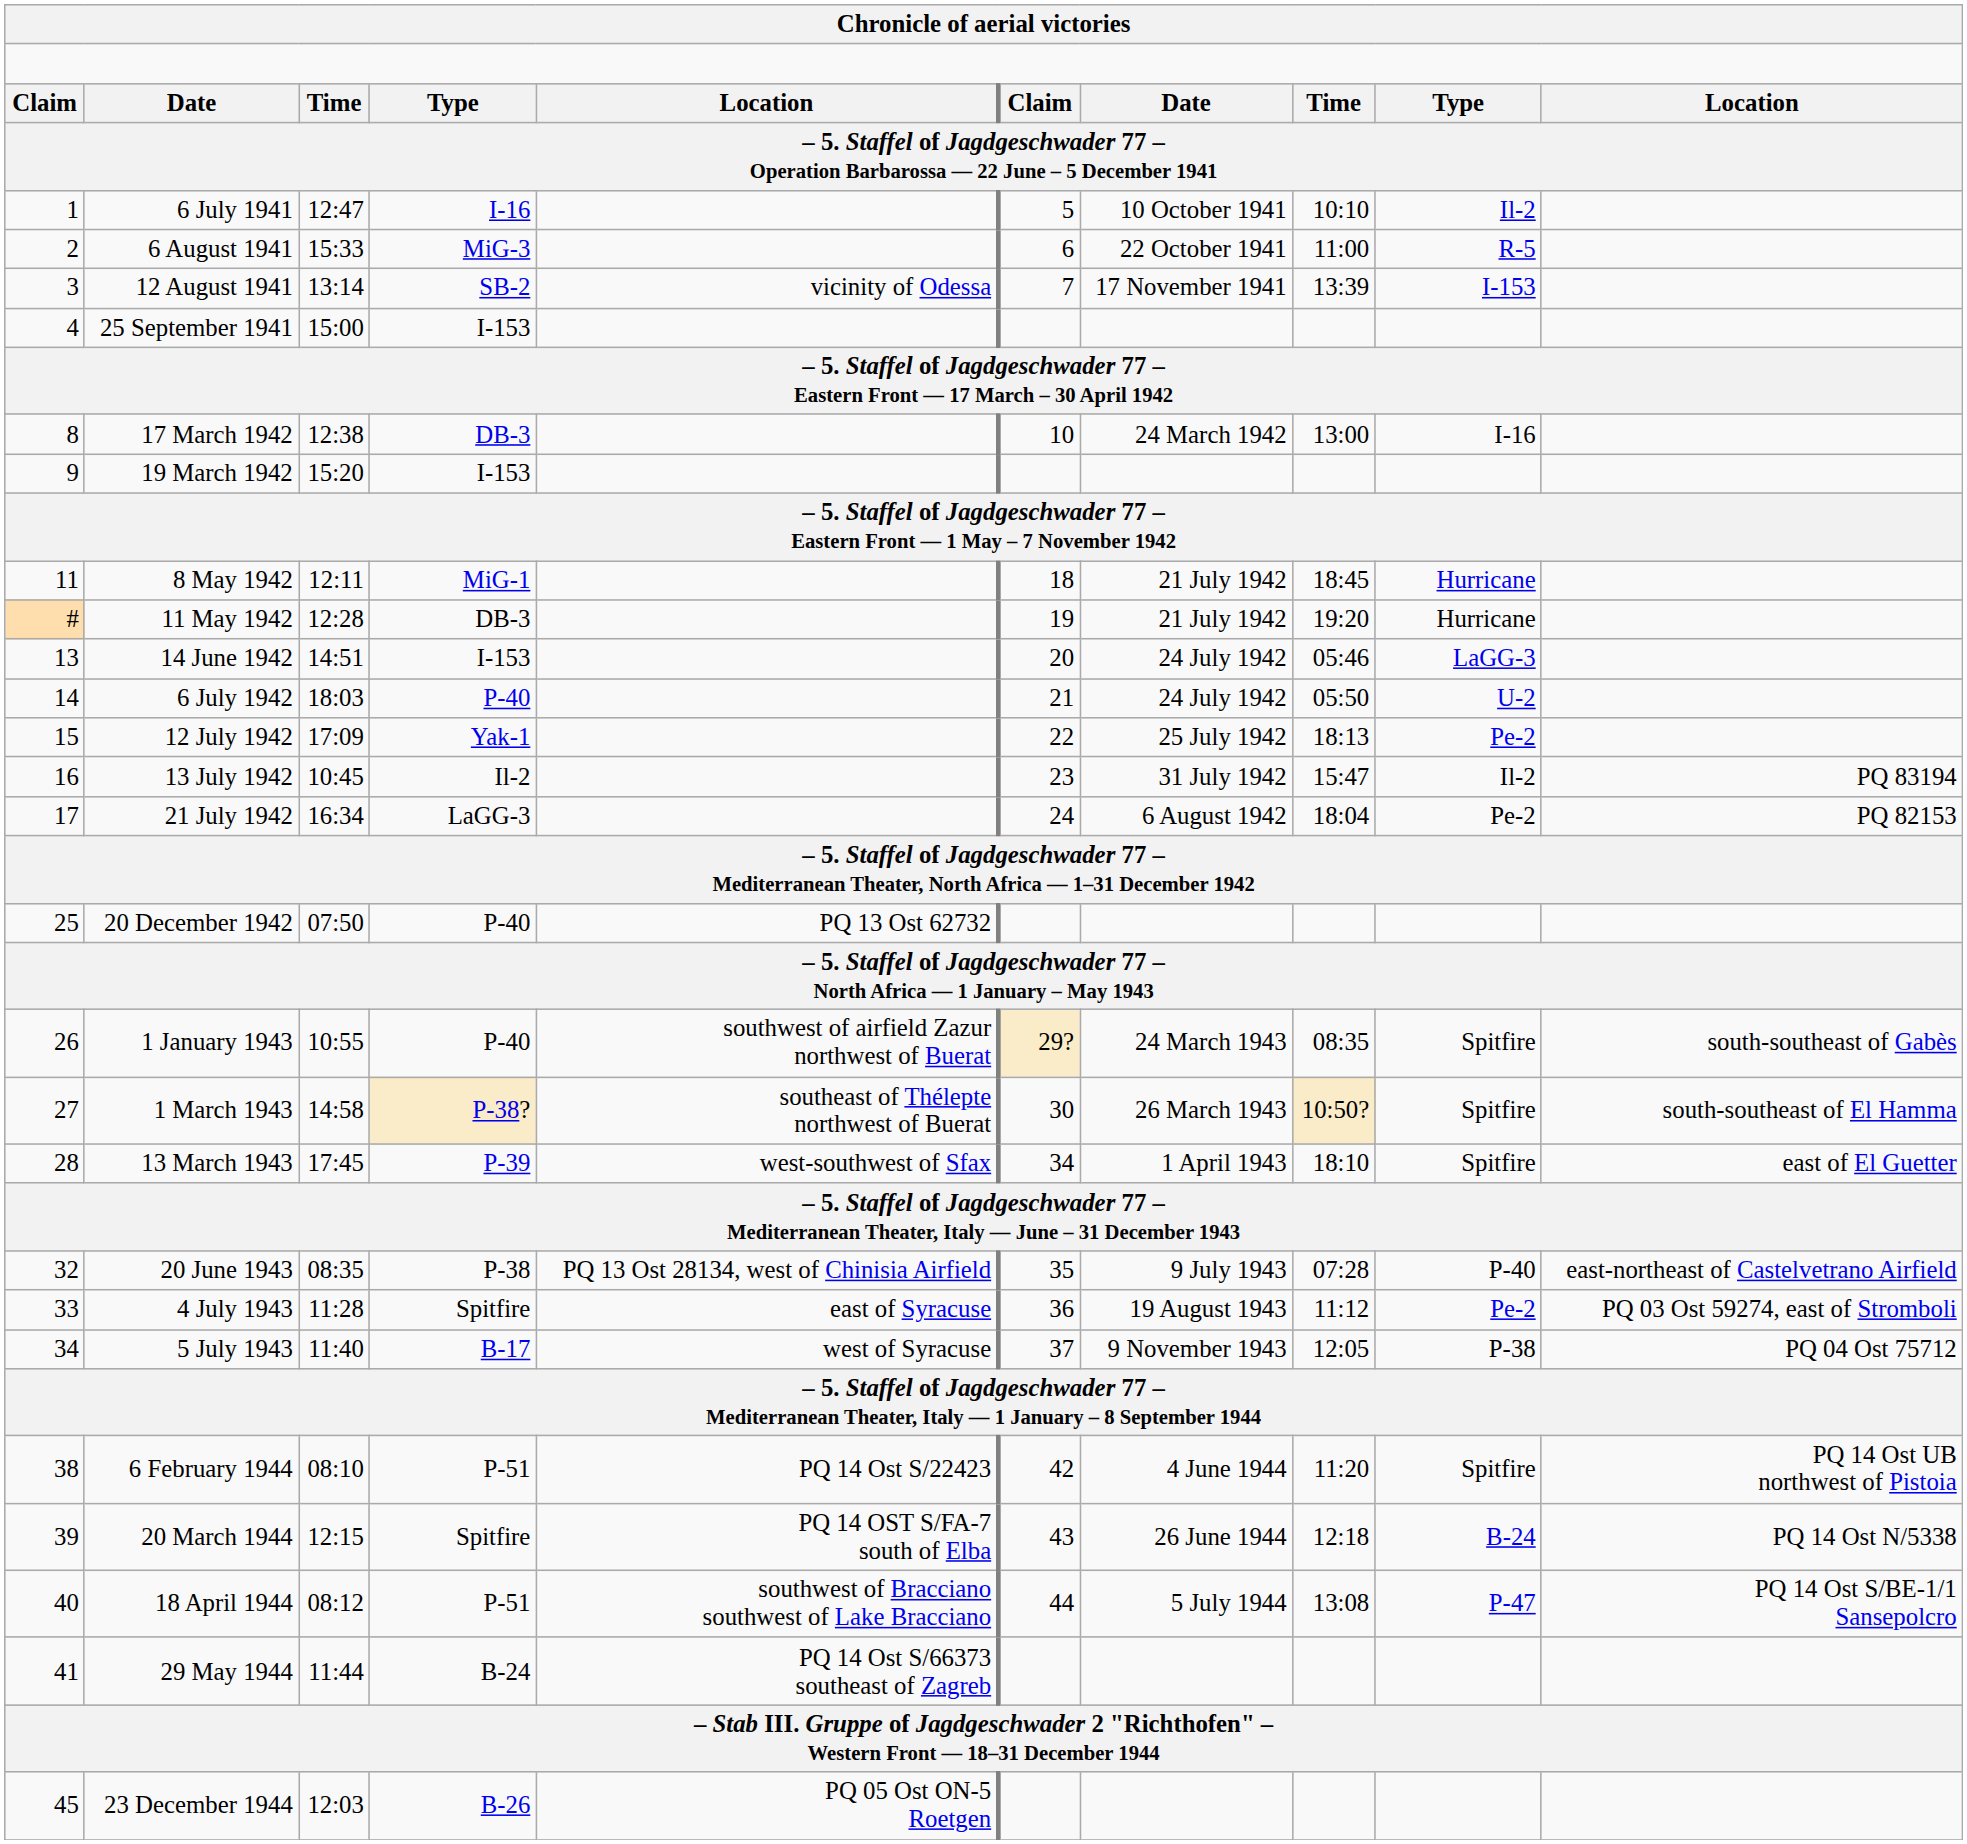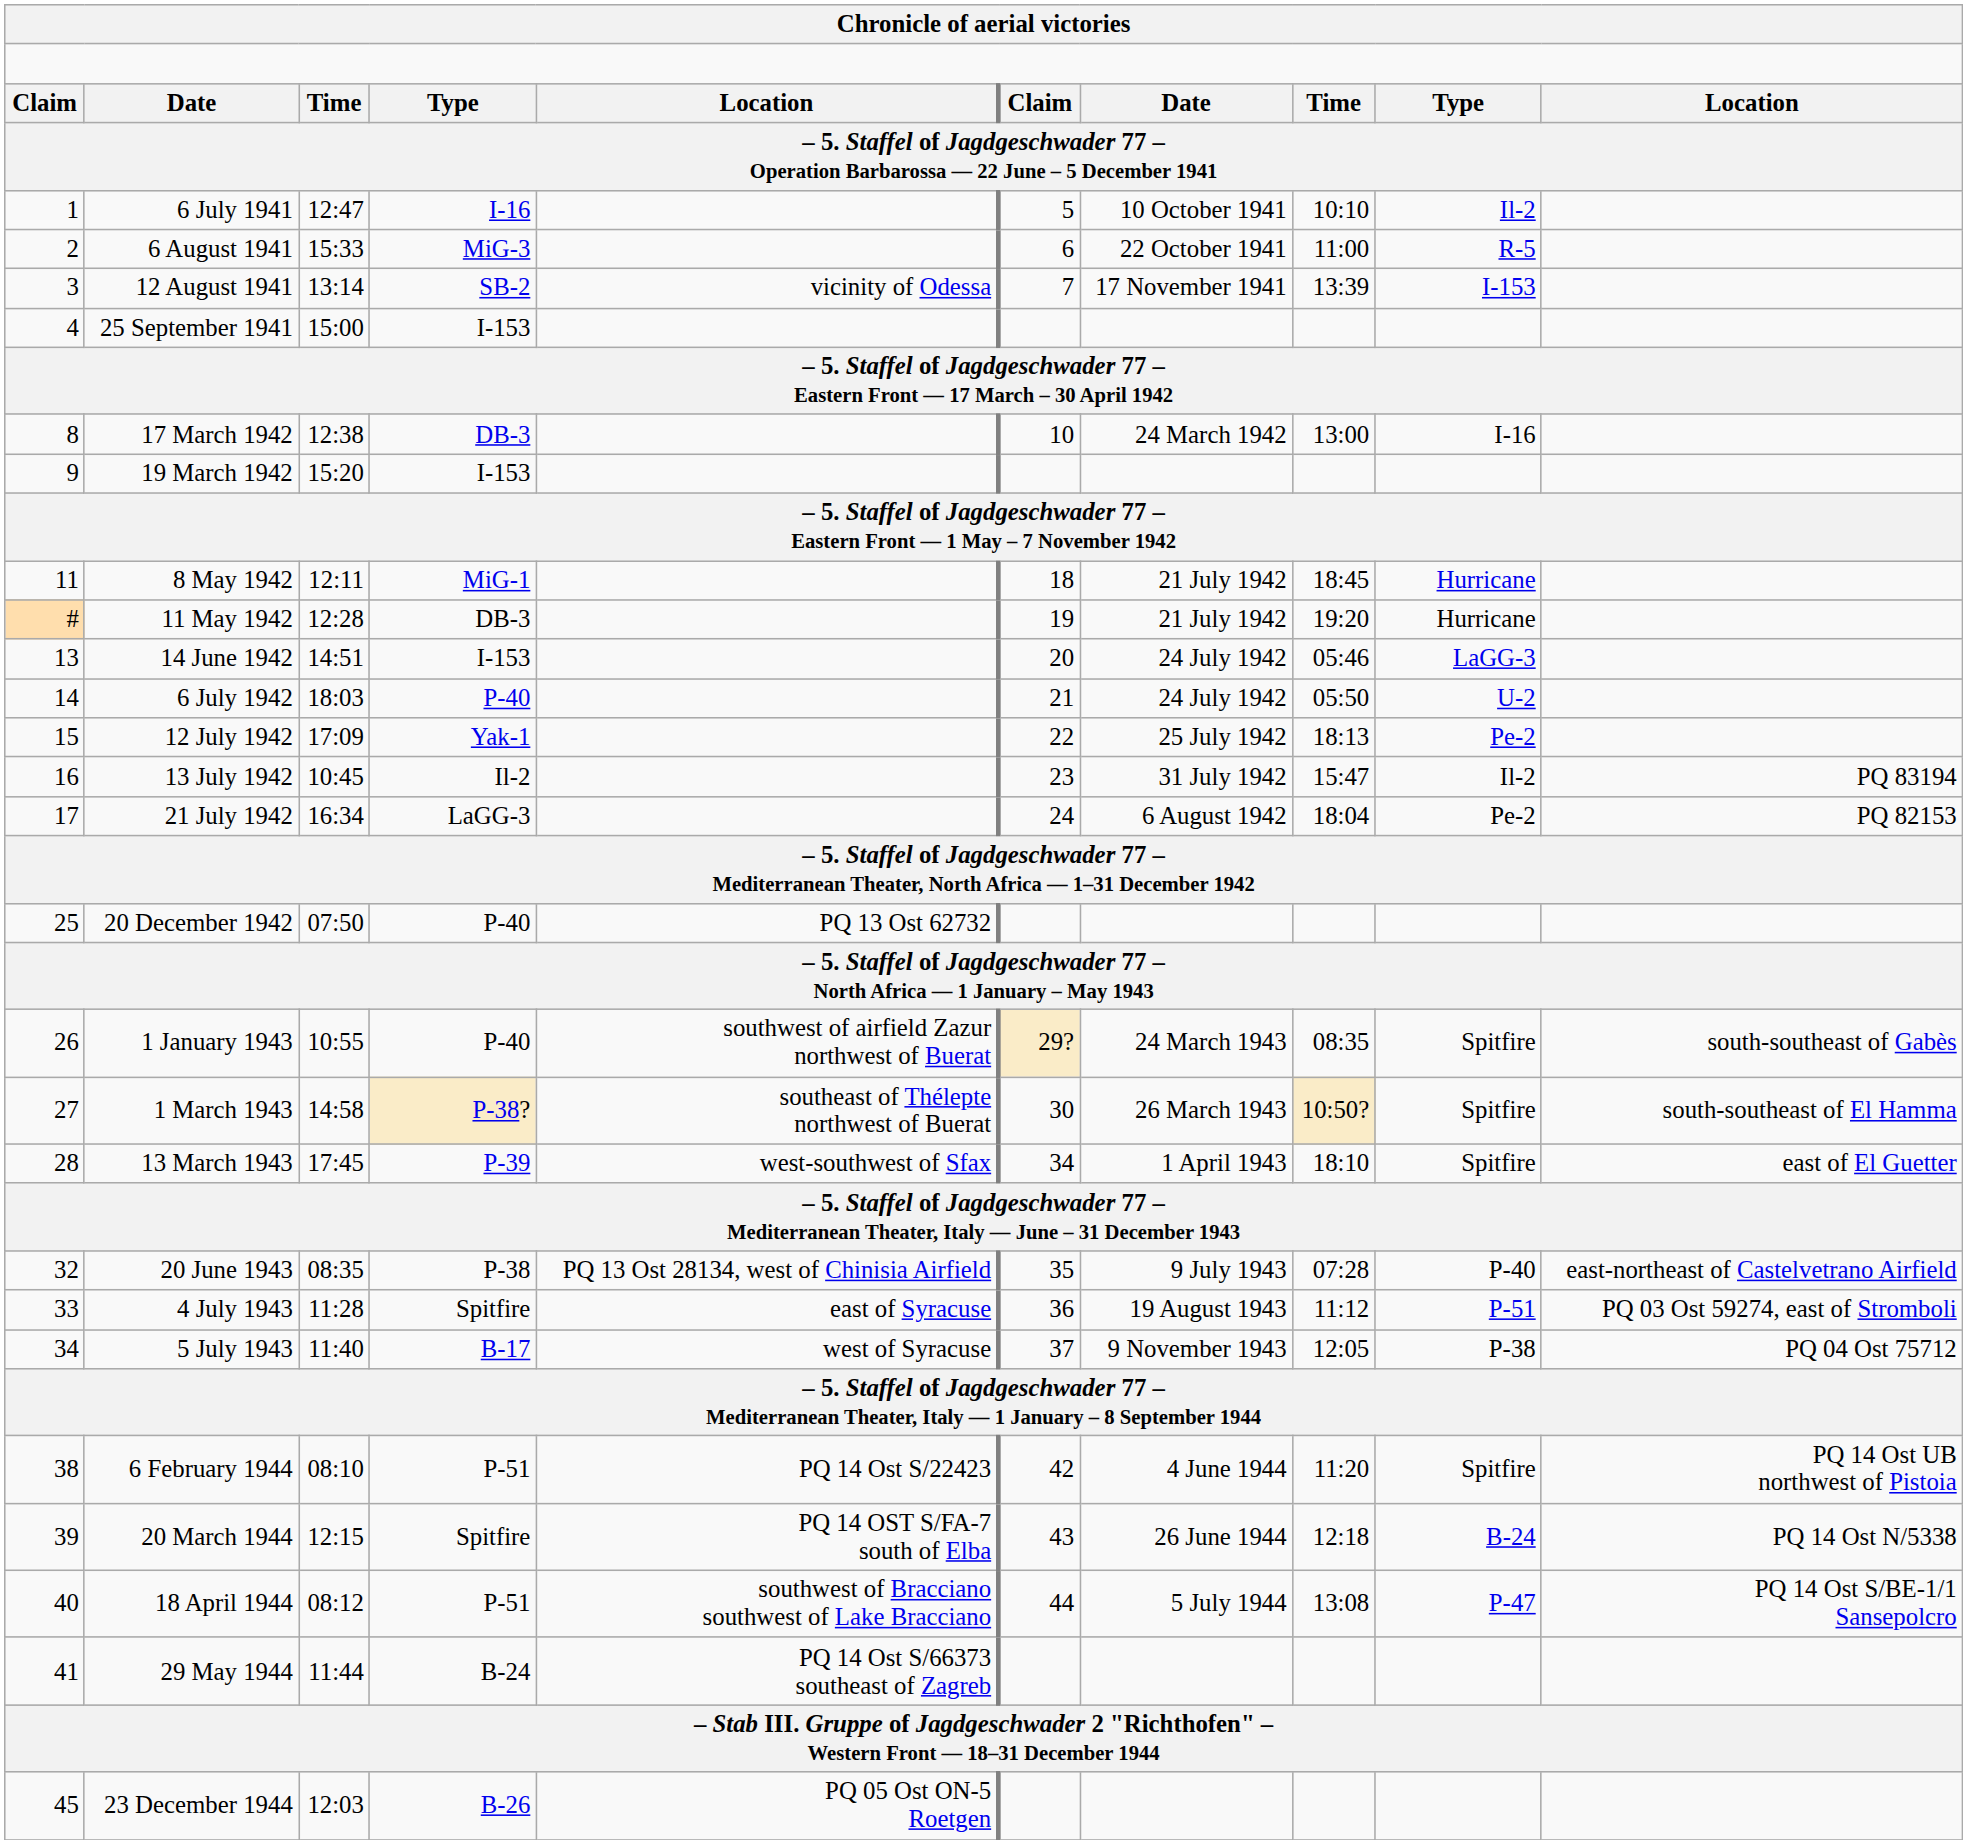(1513, 1309) Pe-2 -> (1512, 1309) P-51
